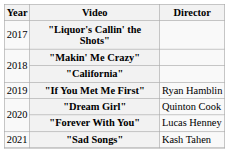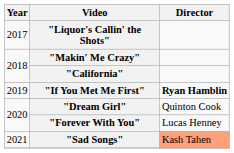(192, 90) normal -> (195, 90) bold
(186, 139) no background -> (186, 139) lightsalmon background
